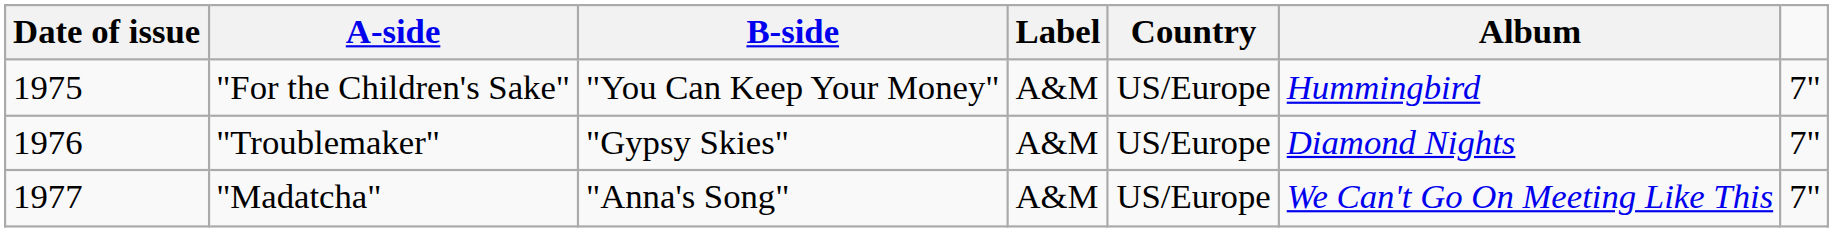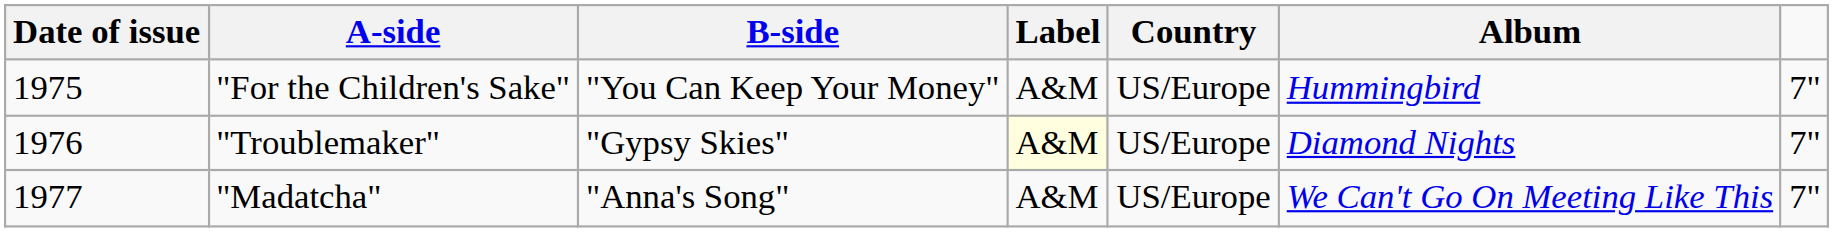(1057, 142) no background -> (1057, 142) lightyellow background
